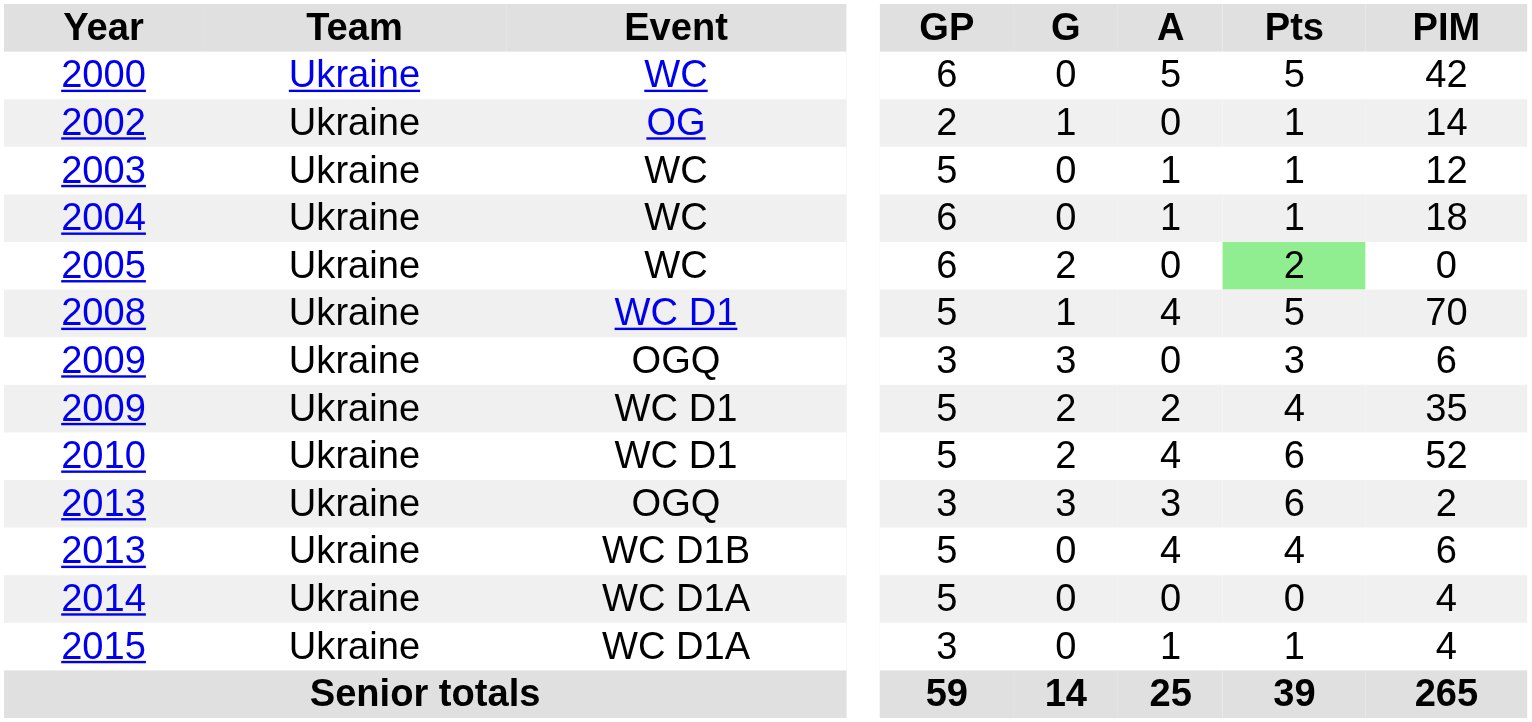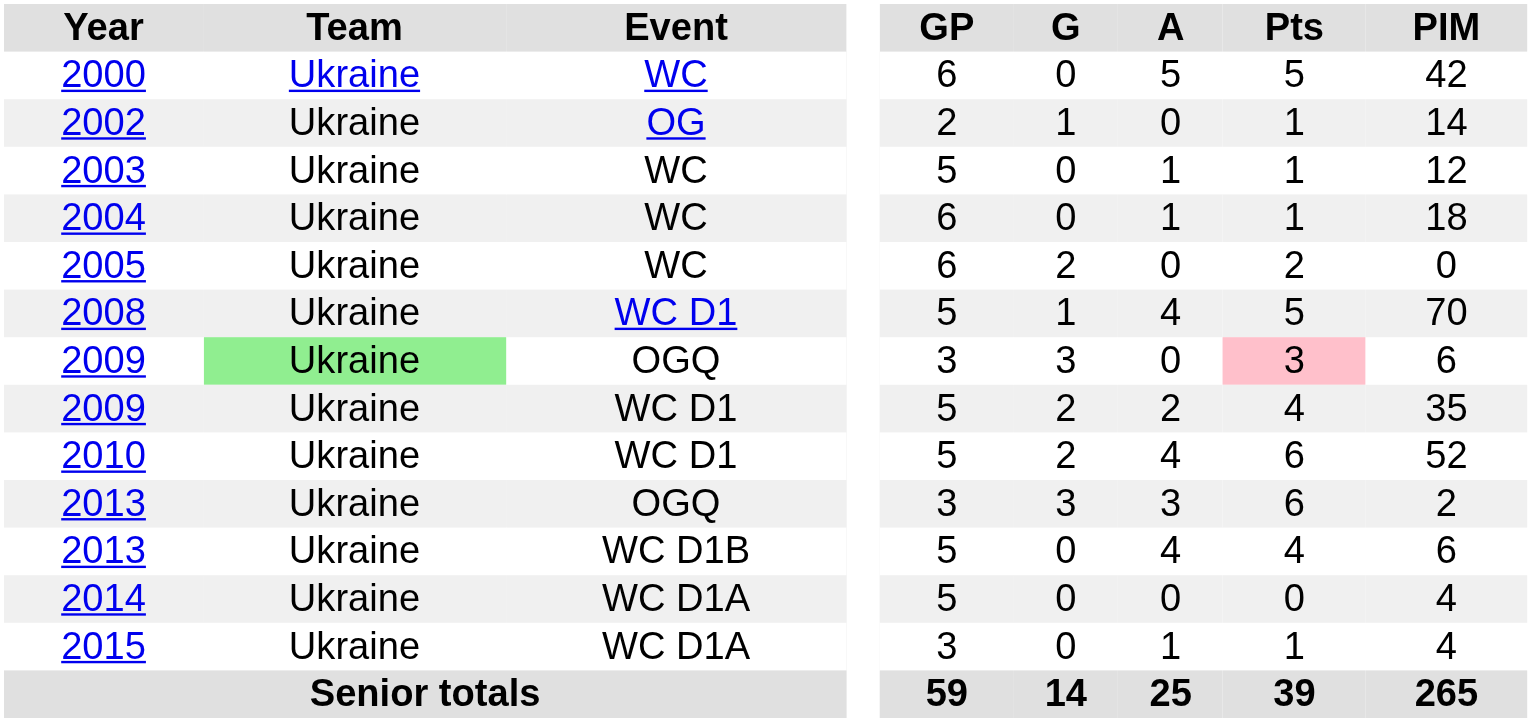(1294, 265) lightgreen background -> (1294, 265) no background
(354, 360) no background -> (354, 360) lightgreen background
(1294, 360) no background -> (1294, 360) pink background
